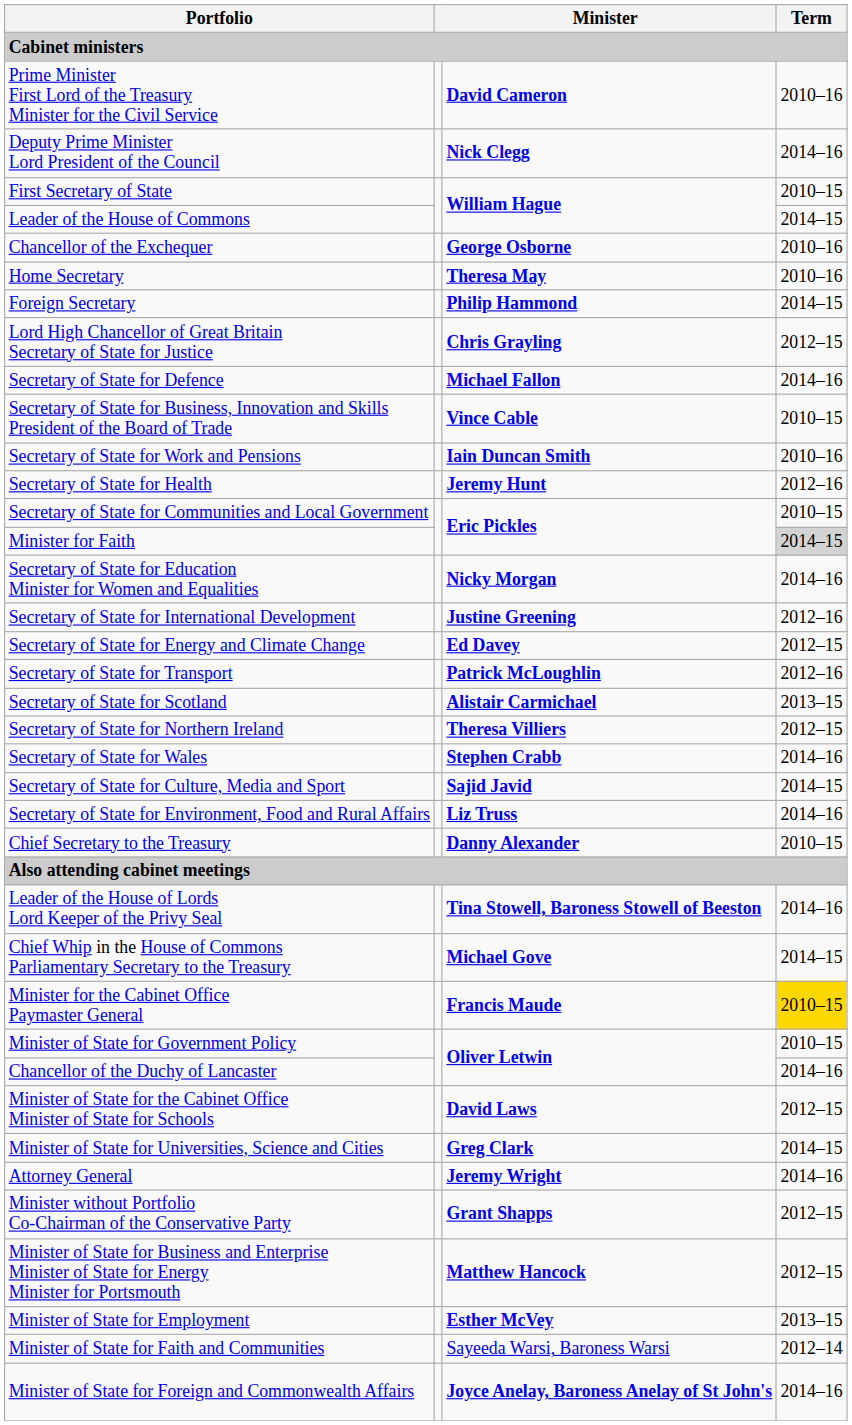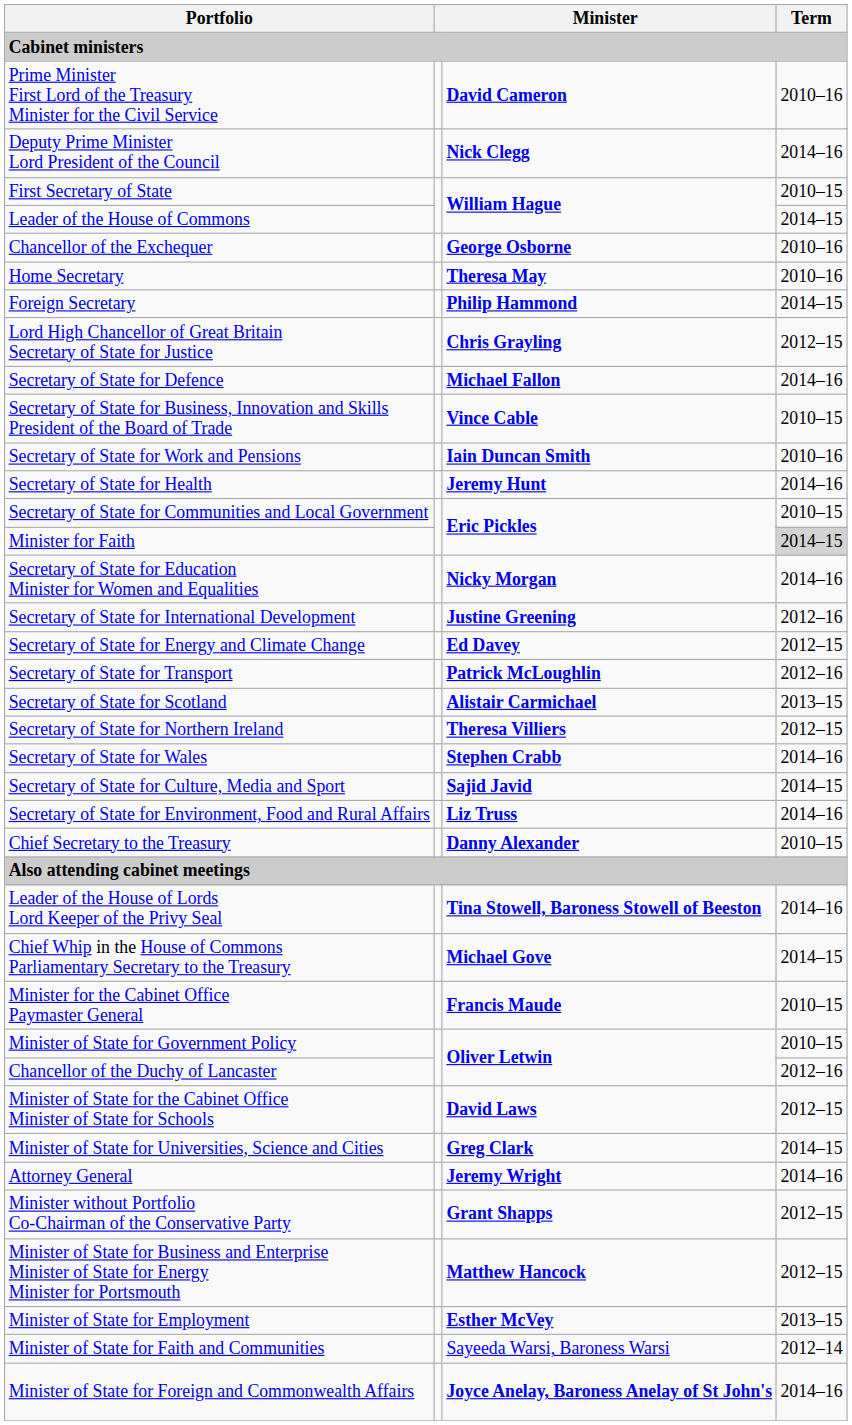(811, 484) 2012–16 -> (811, 484) 2014–16
(811, 1005) gold background -> (811, 1005) no background
(811, 1071) 2014–16 -> (811, 1071) 2012–16
